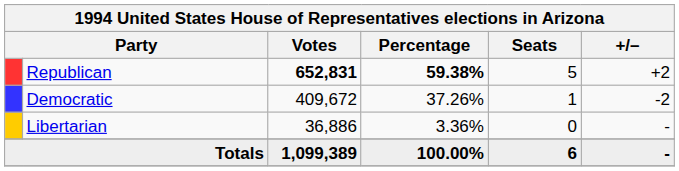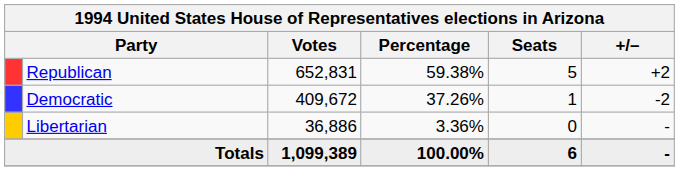(326, 72) bold -> (326, 72) normal
(455, 72) bold -> (455, 72) normal
